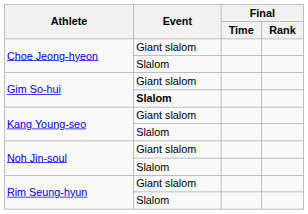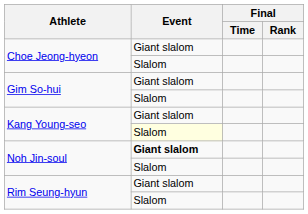(154, 99) bold -> (150, 99) normal
(153, 133) no background -> (150, 133) lightyellow background
(166, 150) normal -> (166, 150) bold
